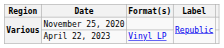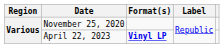(147, 37) normal -> (147, 37) bold
